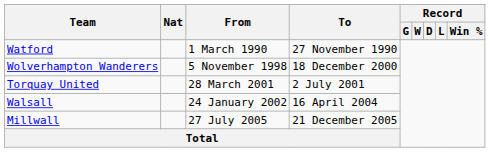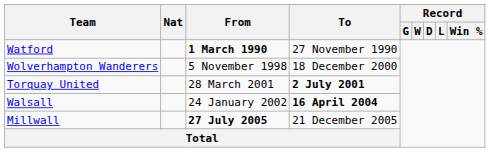(228, 49) normal -> (228, 49) bold
(328, 85) normal -> (328, 85) bold
(335, 102) normal -> (335, 102) bold
(228, 120) normal -> (228, 120) bold
